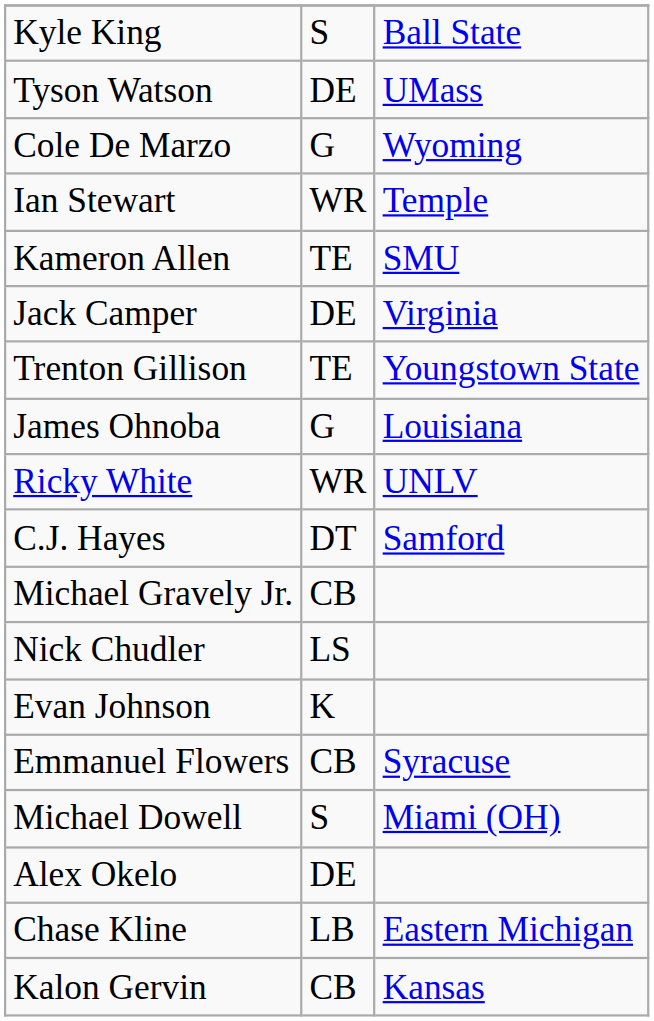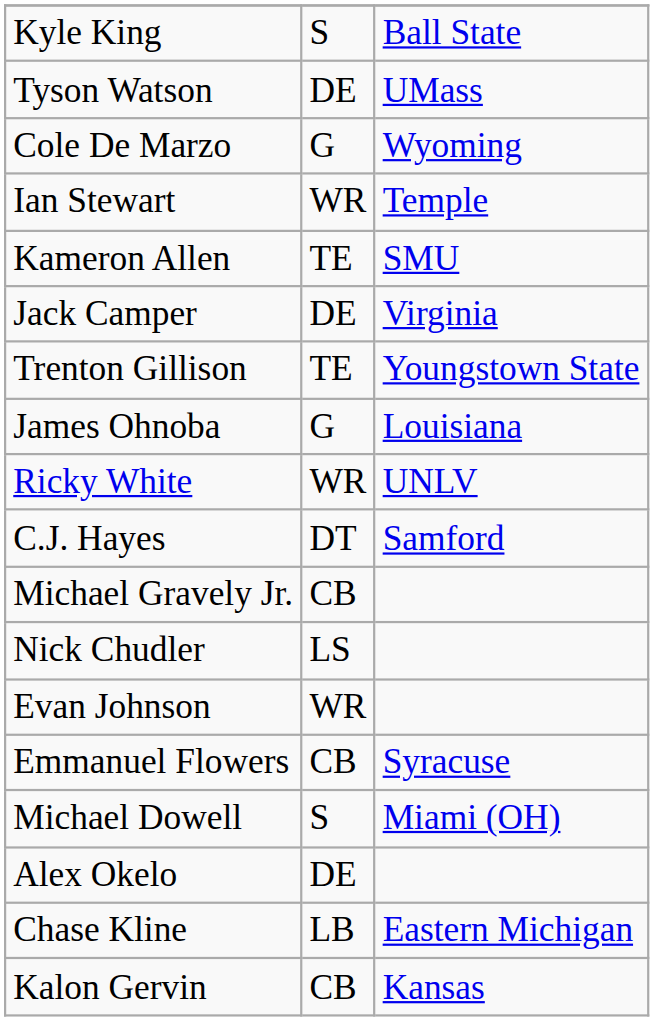(322, 705) K -> (338, 705) WR
